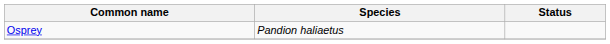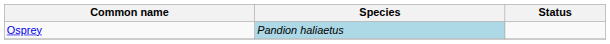(301, 30) no background -> (301, 30) lightblue background
